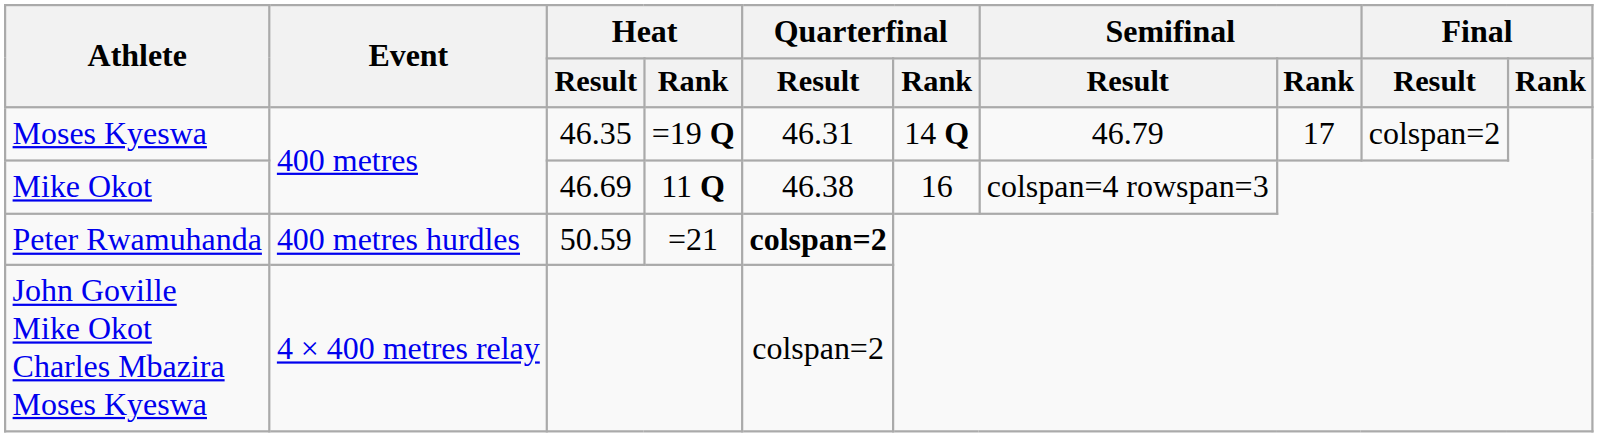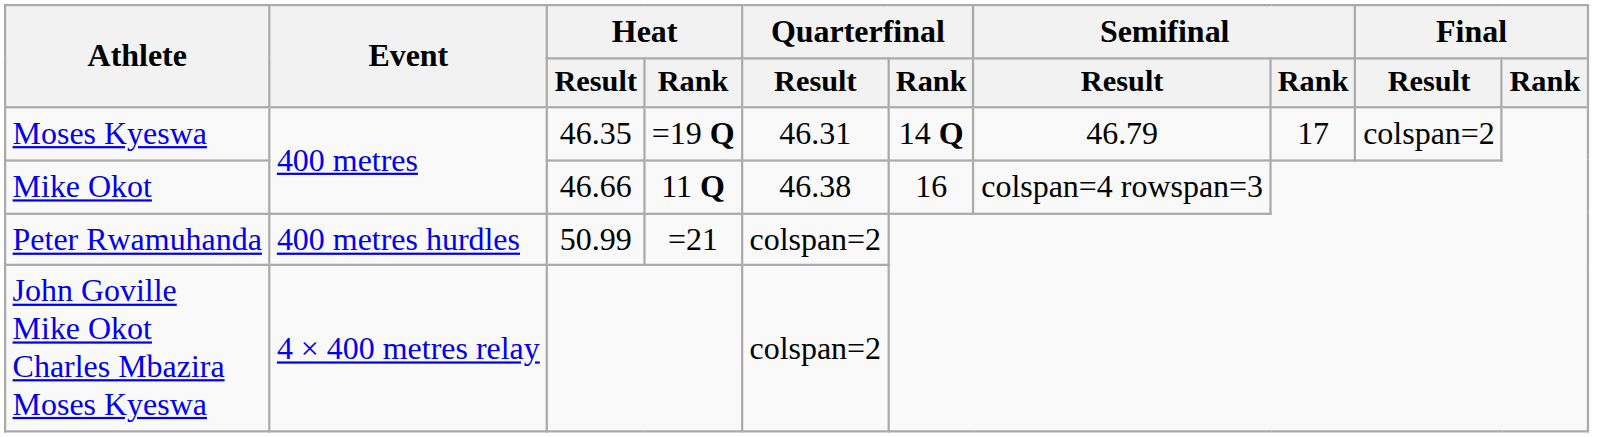(596, 186) 46.69 -> (596, 186) 46.66
(596, 239) 50.59 -> (596, 239) 50.99
(818, 239) bold -> (815, 239) normal
